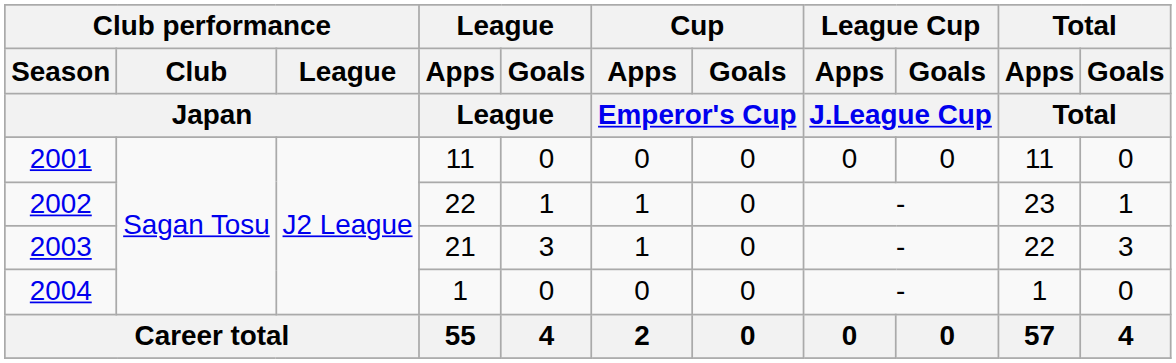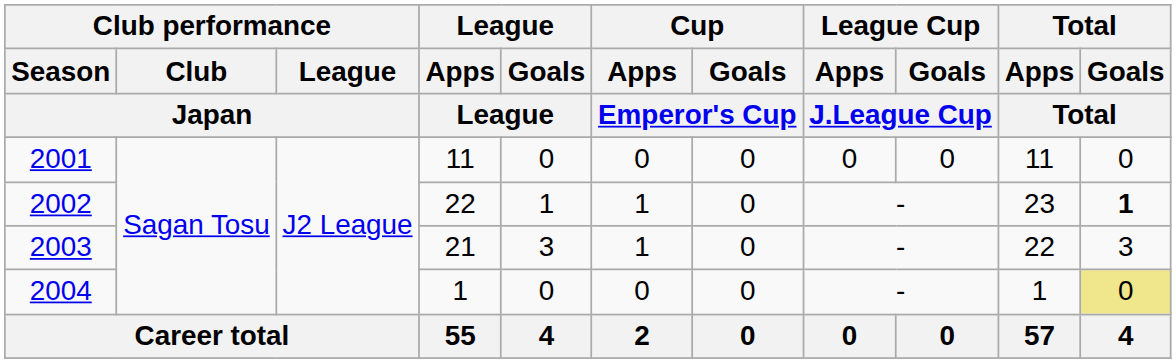(1126, 203) normal -> (1126, 203) bold
(1126, 291) no background -> (1126, 291) khaki background
